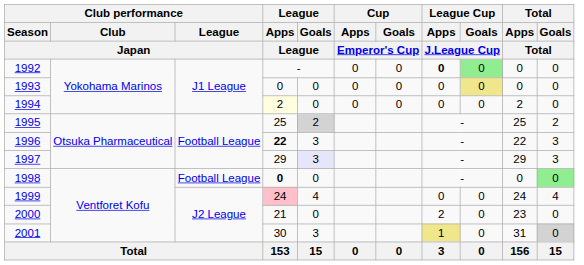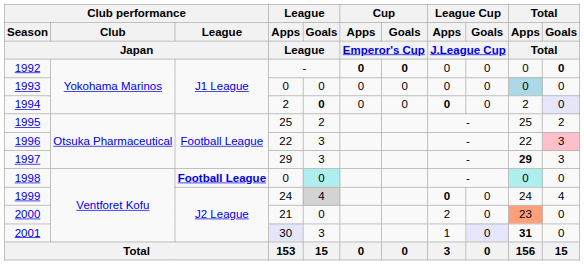(355, 68) normal -> (361, 68) bold
(399, 68) normal -> (405, 68) bold
(441, 68) bold -> (447, 68) normal
(482, 68) lightgreen background -> (487, 68) no background
(555, 68) normal -> (561, 68) bold
(482, 86) khaki background -> (487, 86) no background
(520, 86) no background -> (525, 86) lightblue background
(280, 104) lightyellow background -> (286, 104) no background
(316, 104) normal -> (321, 104) bold
(441, 104) normal -> (447, 104) bold
(555, 104) no background -> (561, 104) lavender background
(316, 123) lightgrey background -> (321, 123) no background
(280, 141) bold -> (286, 141) normal
(555, 141) no background -> (561, 141) pink background
(316, 159) lavender background -> (321, 159) no background
(520, 159) normal -> (525, 159) bold
(219, 178) normal -> (222, 178) bold
(280, 178) bold -> (286, 178) normal
(316, 178) no background -> (321, 178) paleturquoise background
(520, 178) no background -> (525, 178) paleturquoise background
(555, 178) lightgreen background -> (561, 178) no background
(280, 196) pink background -> (286, 196) no background
(316, 196) no background -> (321, 196) lightgrey background
(441, 196) normal -> (447, 196) bold
(520, 214) no background -> (525, 214) lightsalmon background
(280, 232) no background -> (286, 232) lavender background
(441, 232) khaki background -> (447, 232) no background
(482, 232) no background -> (487, 232) lavender background
(520, 232) normal -> (525, 232) bold
(555, 232) lightgrey background -> (561, 232) no background
